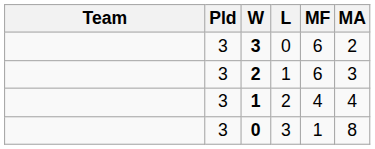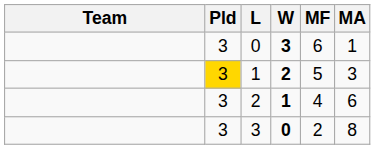columns swapped: (256, 18) <-> (286, 18)
(352, 46) 2 -> (352, 46) 1
(223, 74) no background -> (223, 74) gold background
(318, 74) 6 -> (318, 74) 5
(352, 102) 4 -> (352, 102) 6
(318, 130) 1 -> (318, 130) 2
